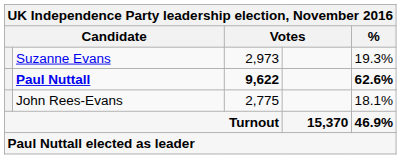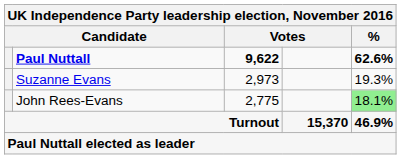rows swapped: (53, 80) <-> (63, 58)
(374, 101) no background -> (374, 101) lightgreen background
